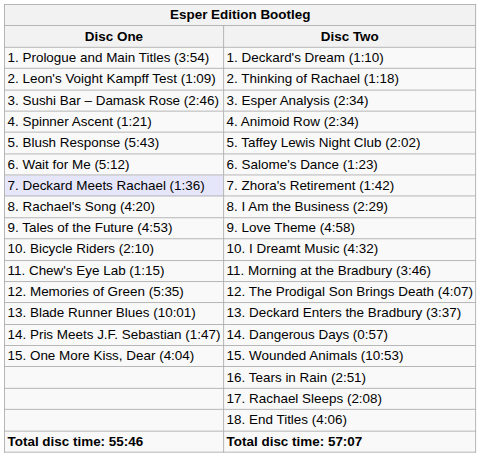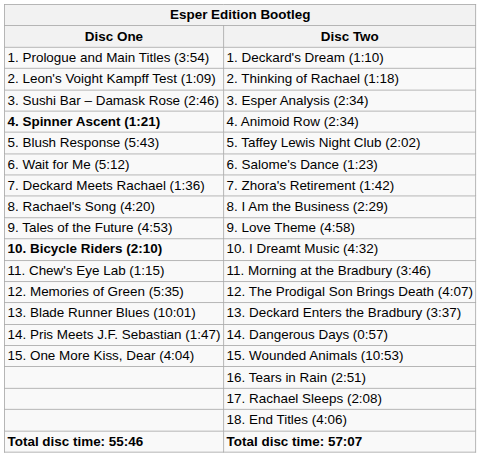(80, 121) normal -> (84, 121) bold
(106, 185) lavender background -> (106, 185) no background
(81, 249) normal -> (85, 249) bold
